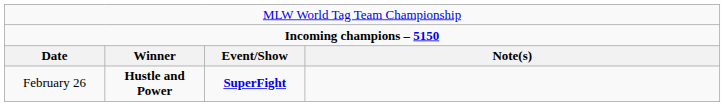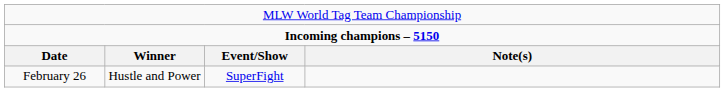(155, 83) bold -> (155, 76) normal
(255, 83) bold -> (255, 76) normal
